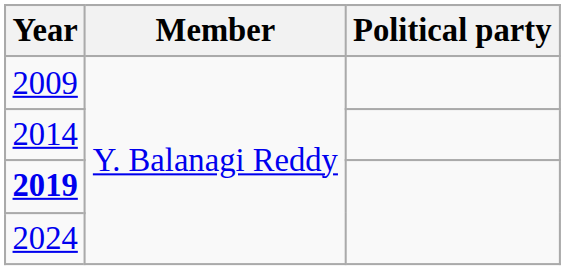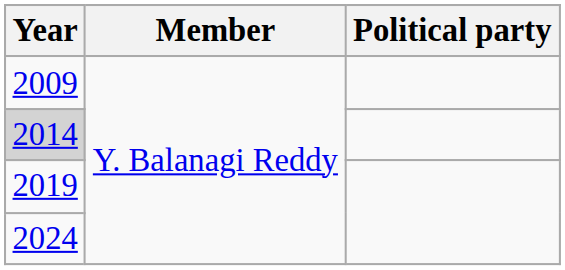(45, 133) no background -> (45, 133) lightgrey background
(45, 185) bold -> (45, 185) normal
